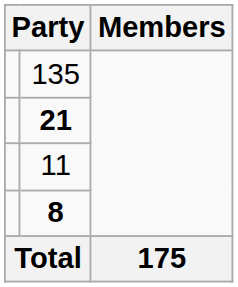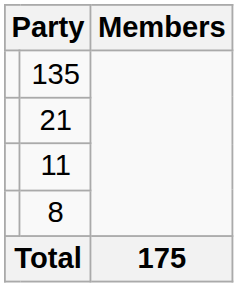(56, 119) bold -> (56, 119) normal
(56, 212) bold -> (56, 212) normal
